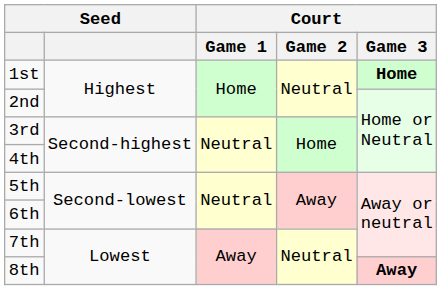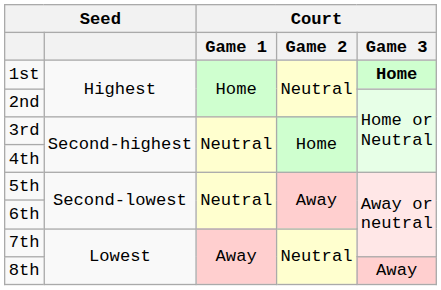(397, 270) bold -> (397, 270) normal
